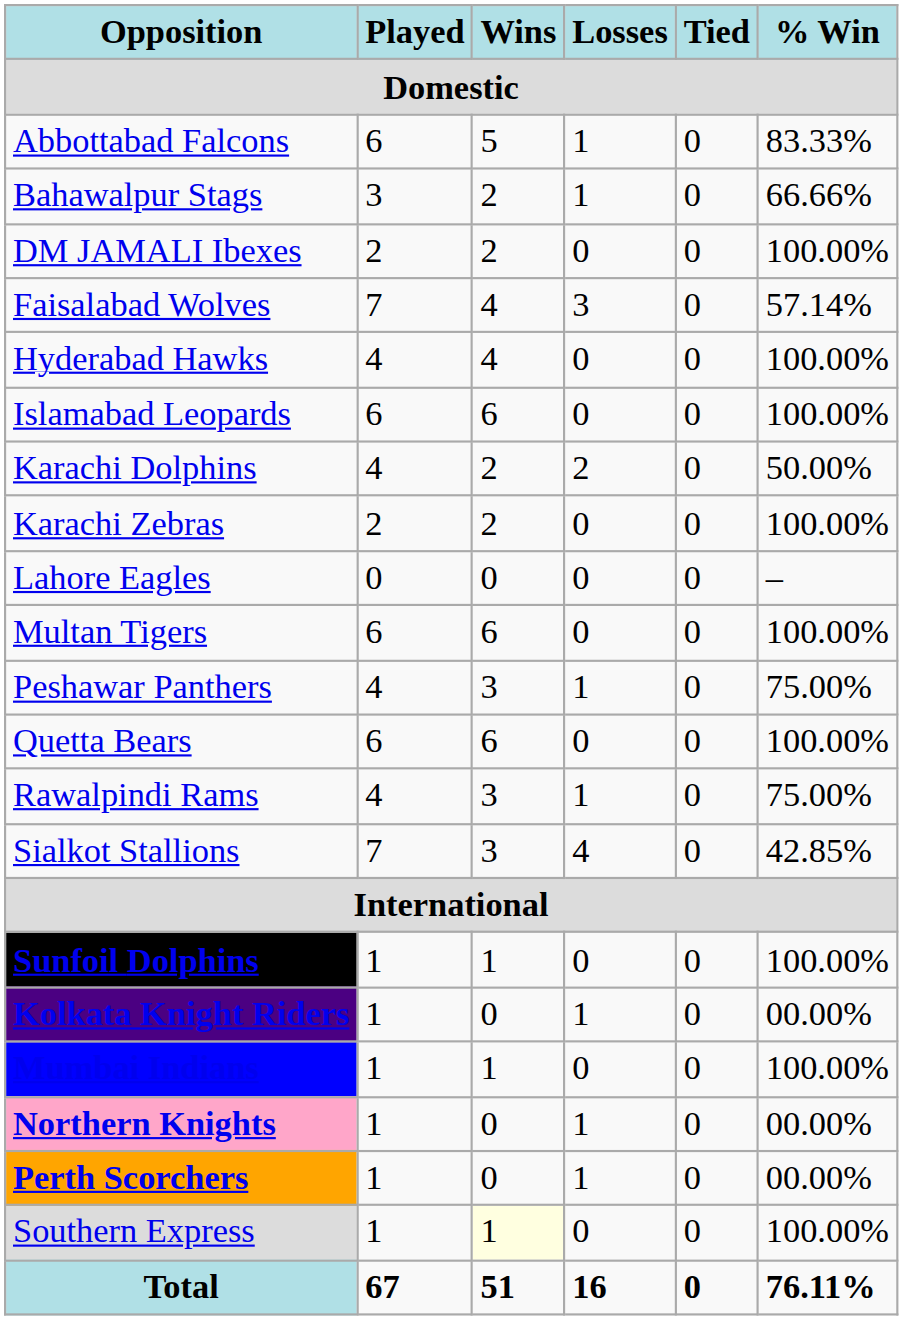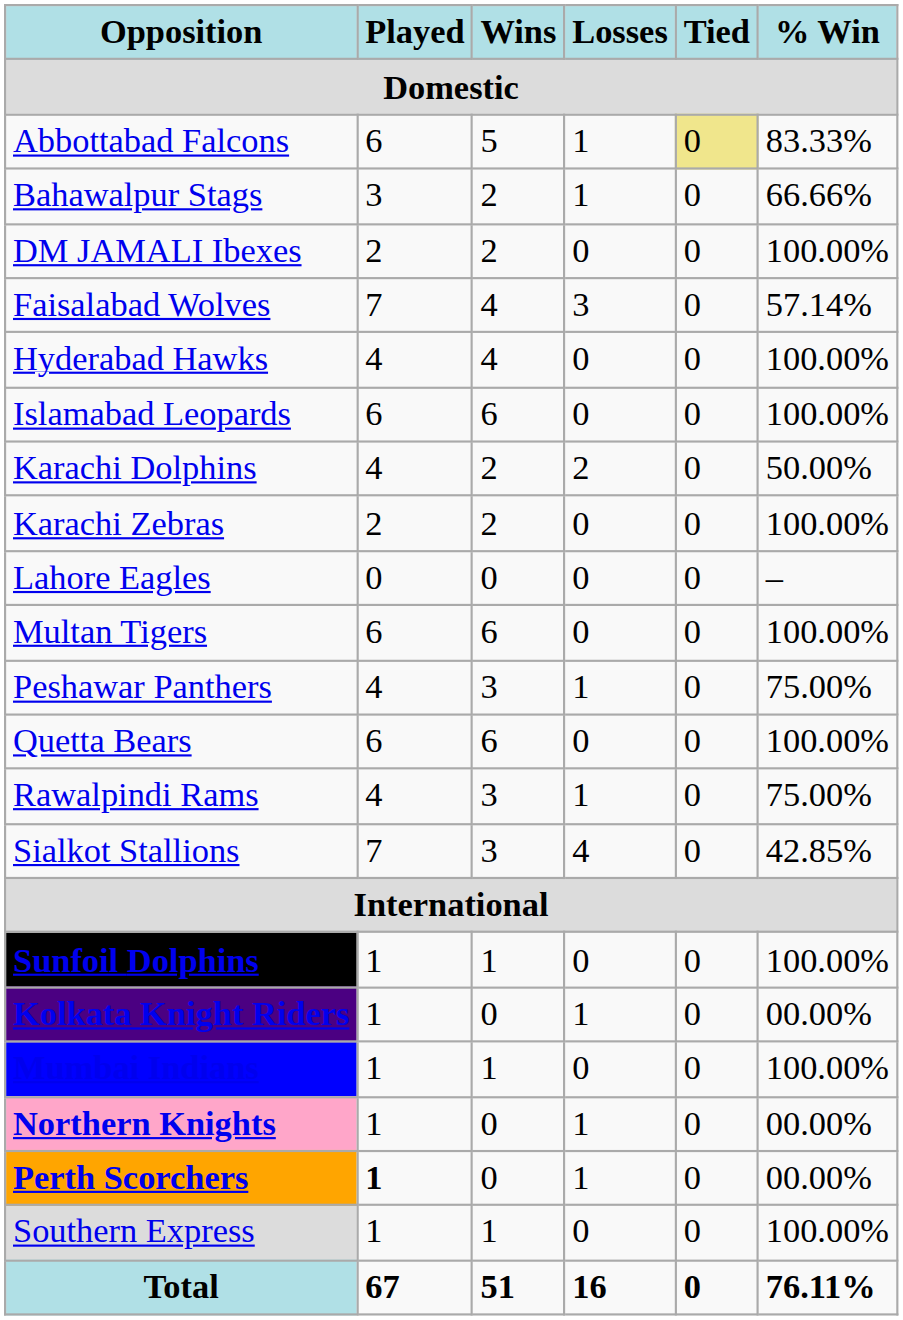(692, 140) no background -> (692, 140) khaki background
(374, 1177) normal -> (374, 1177) bold
(489, 1232) lightyellow background -> (489, 1232) no background
